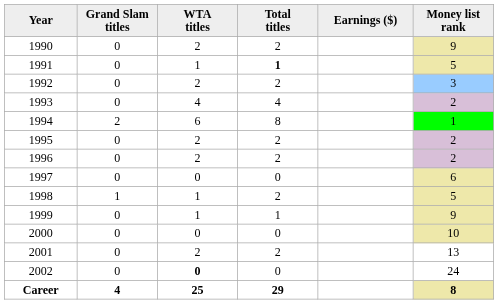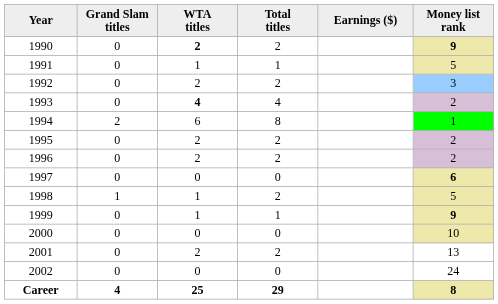(198, 46) normal -> (198, 46) bold
(453, 46) normal -> (453, 46) bold
(278, 64) bold -> (278, 64) normal
(198, 102) normal -> (198, 102) bold
(453, 177) normal -> (453, 177) bold
(453, 214) normal -> (453, 214) bold
(198, 271) bold -> (198, 271) normal
